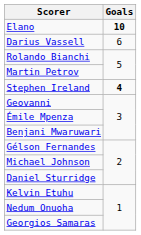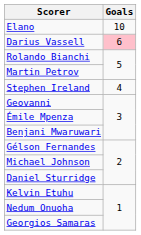(119, 27) bold -> (119, 27) normal
(119, 42) no background -> (119, 42) pink background
(119, 87) bold -> (119, 87) normal
